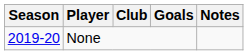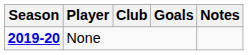(34, 38) normal -> (34, 38) bold
